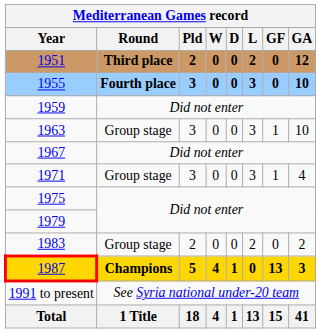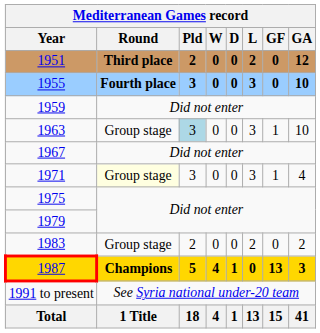(192, 130) no background -> (192, 130) lightblue background
(138, 175) no background -> (138, 175) lightyellow background
